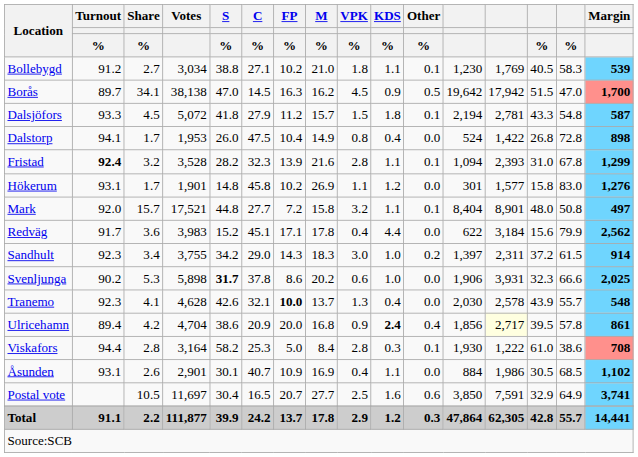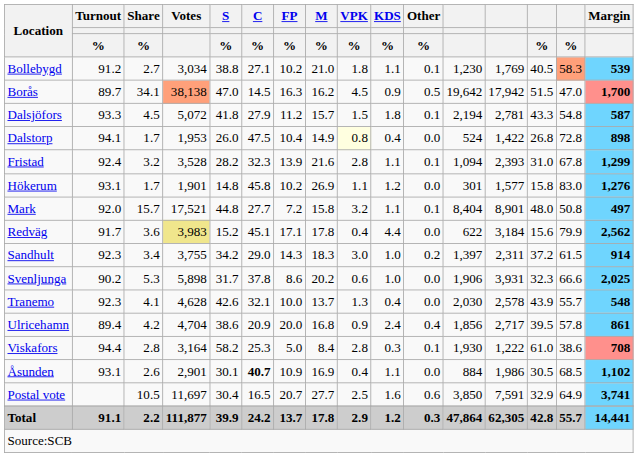(571, 68) no background -> (571, 68) lightsalmon background
(189, 92) no background -> (189, 92) lightsalmon background
(360, 138) no background -> (360, 138) lightyellow background
(110, 162) bold -> (110, 162) normal
(192, 231) no background -> (192, 231) khaki background
(227, 278) bold -> (227, 278) normal
(291, 301) bold -> (291, 301) normal
(393, 324) bold -> (393, 324) normal
(510, 324) lightyellow background -> (510, 324) no background
(259, 371) normal -> (259, 371) bold
